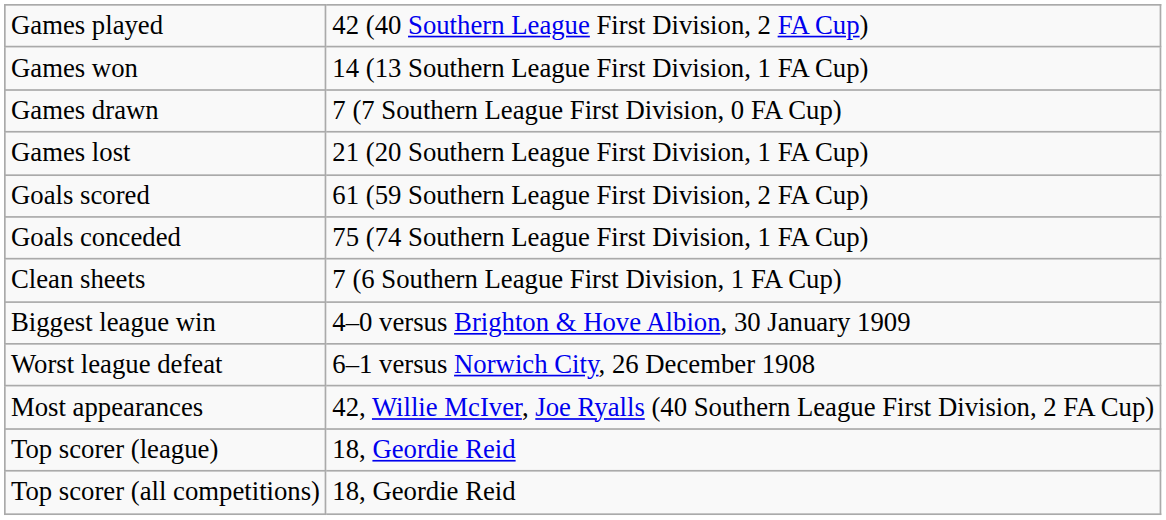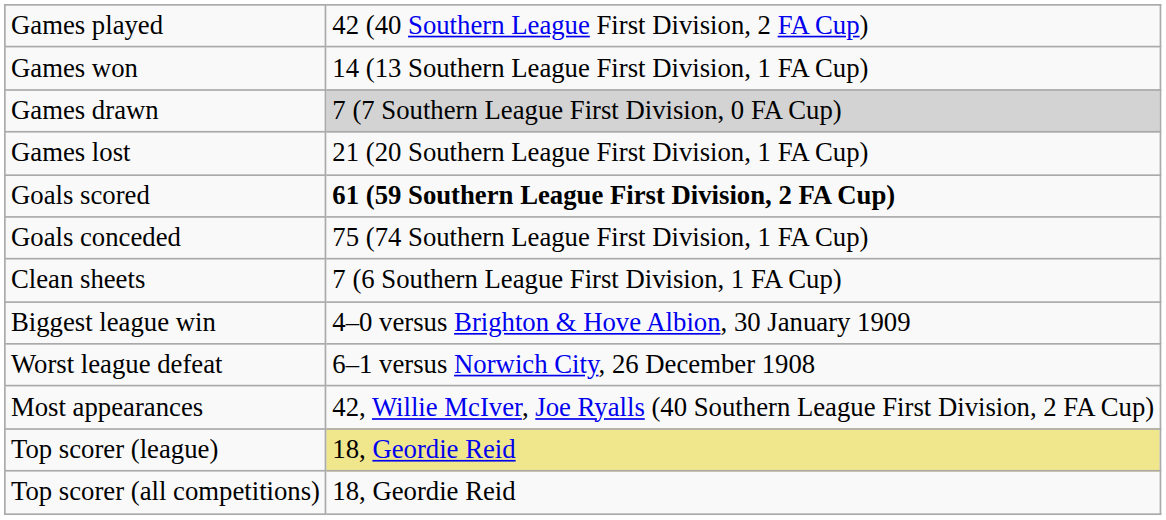(587, 110) no background -> (587, 110) lightgrey background
(600, 195) normal -> (614, 195) bold
(424, 449) no background -> (424, 449) khaki background
